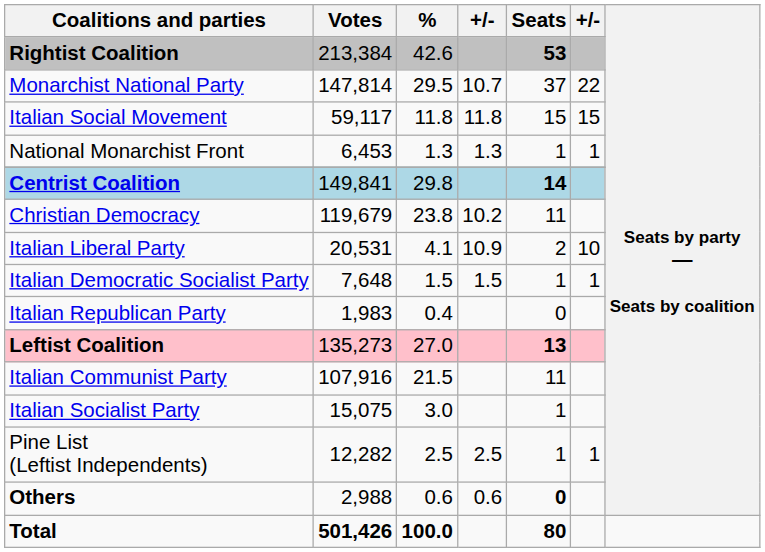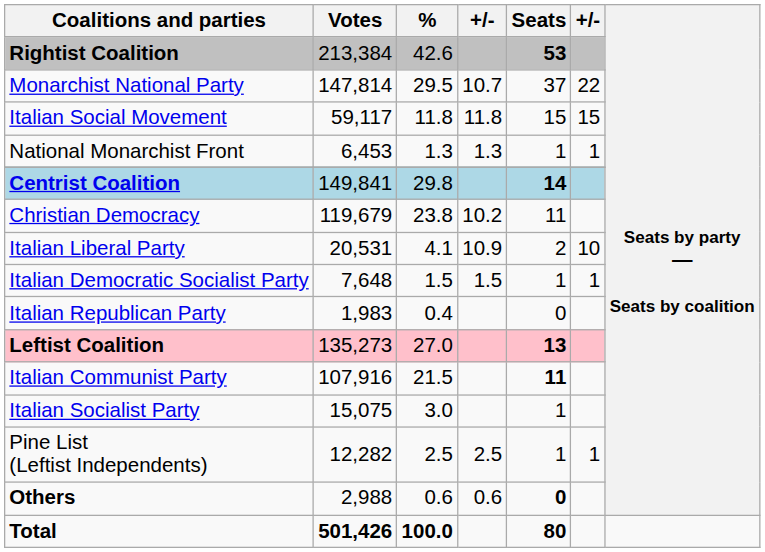(556, 378) normal -> (555, 378) bold
